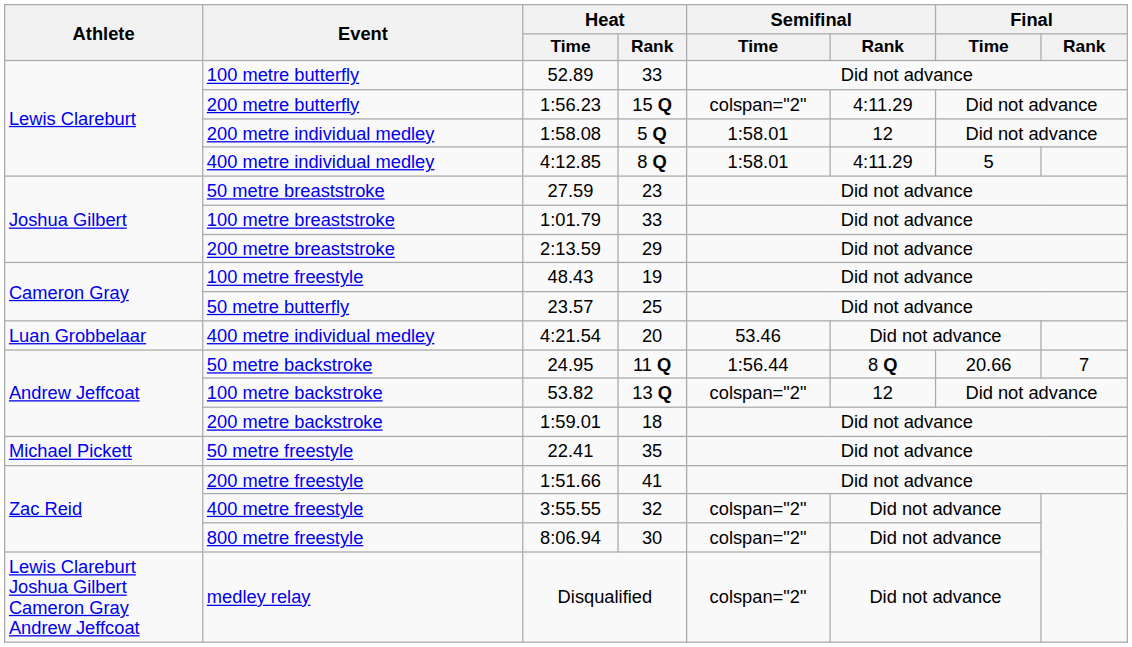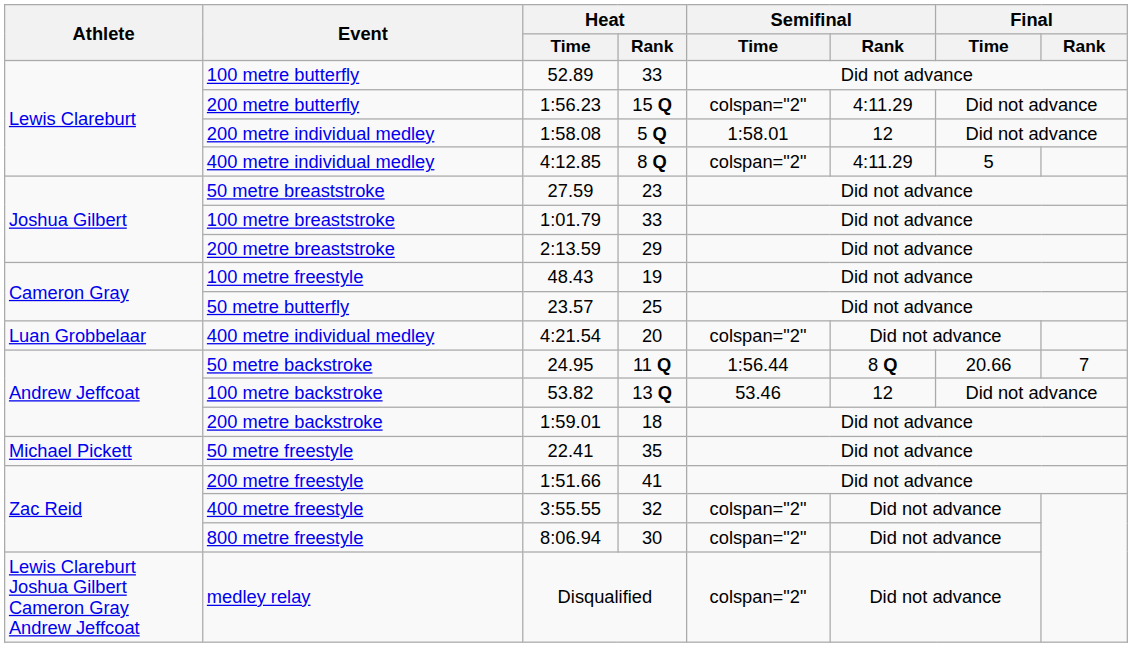(758, 162) 1:58.01 -> (758, 162) colspan="2"
(758, 336) 53.46 -> (758, 336) colspan="2"
(758, 393) colspan="2" -> (758, 393) 53.46
